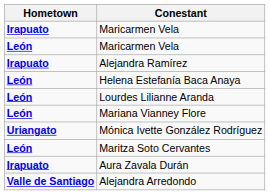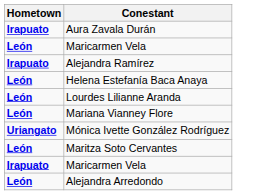(139, 30) Maricarmen Vela -> (111, 30) Aura Zavala Durán
(144, 165) Aura Zavala Durán -> (106, 165) Maricarmen Vela
(51, 181) Valle de Santiago -> (20, 181) León
